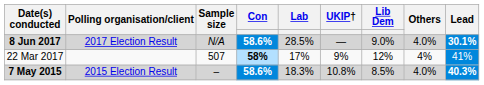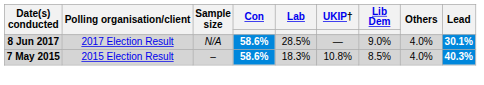- row: (35, 57)
